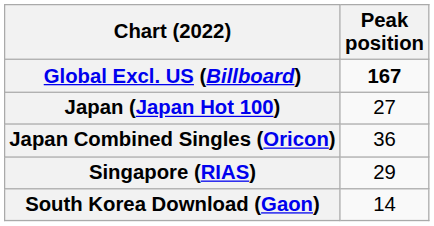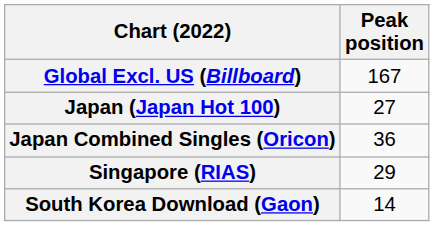(384, 75) bold -> (384, 75) normal
